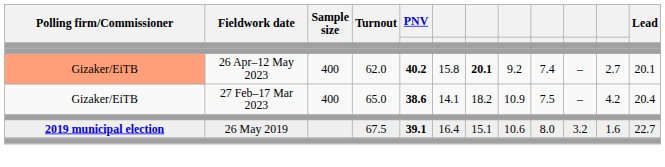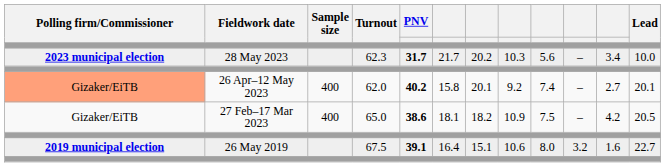+ row: (256, 57)
(482, 69) bold -> (482, 87) normal
(449, 99) 14.1 -> (449, 117) 18.1
(645, 99) 20.4 -> (645, 117) 20.5
